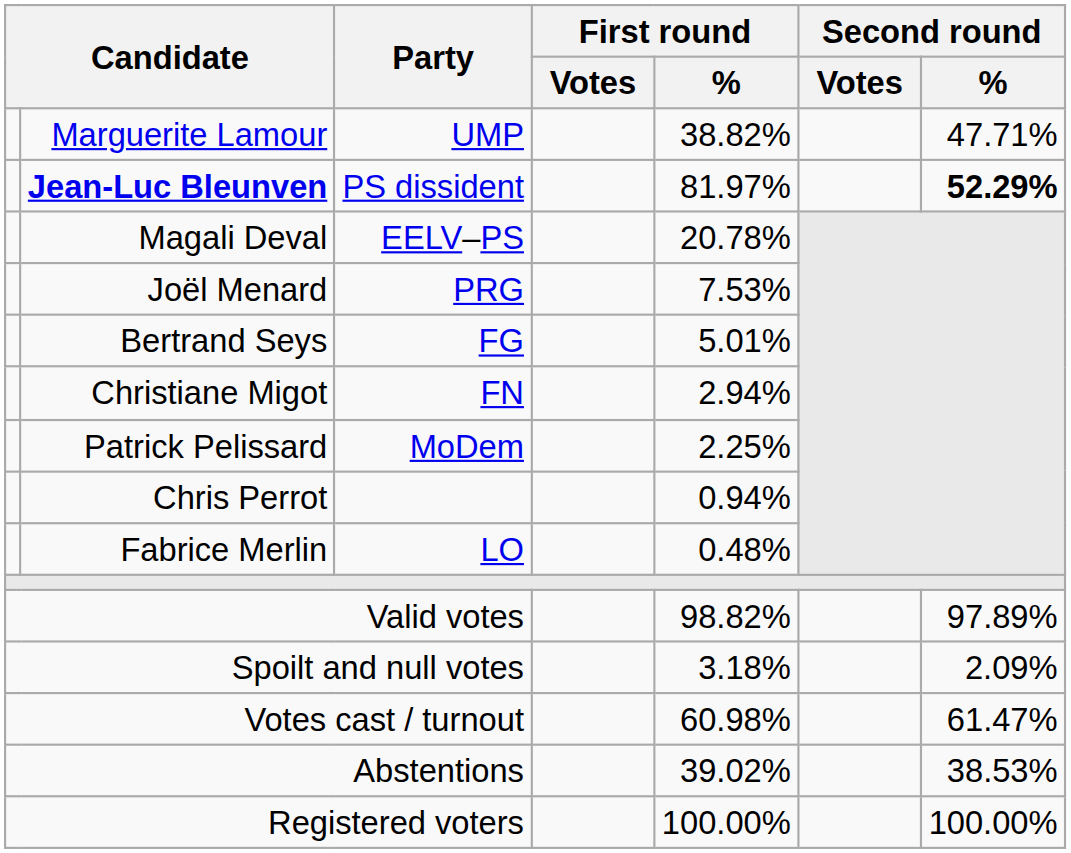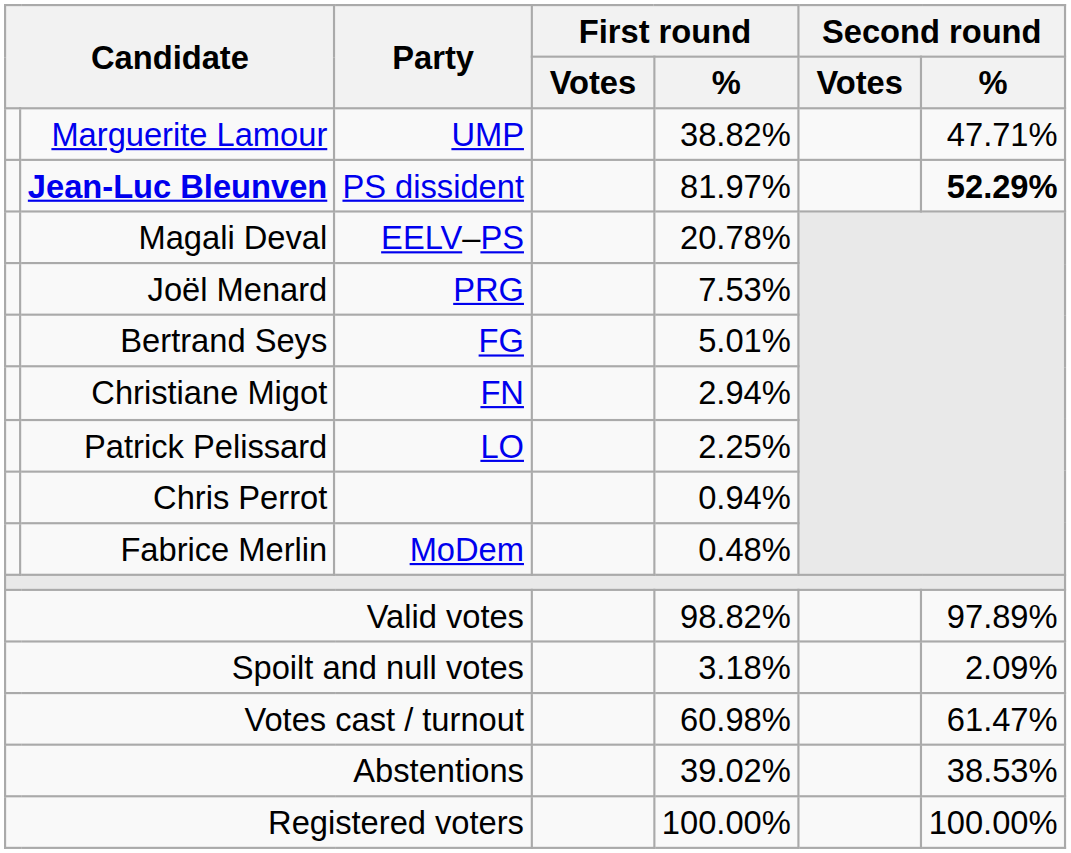(467, 445) MoDem -> (502, 445) LO
(502, 548) LO -> (467, 548) MoDem
